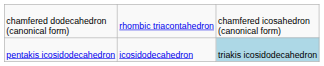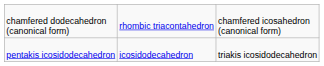(268, 55) lightblue background -> (268, 55) no background
